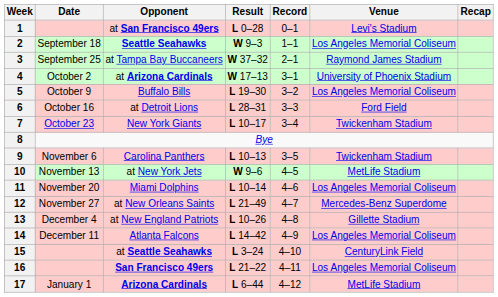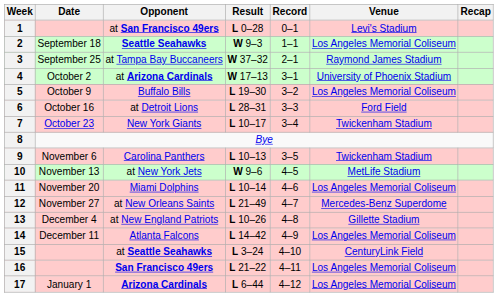(384, 284) MetLife Stadium -> (384, 284) Los Angeles Memorial Coliseum
